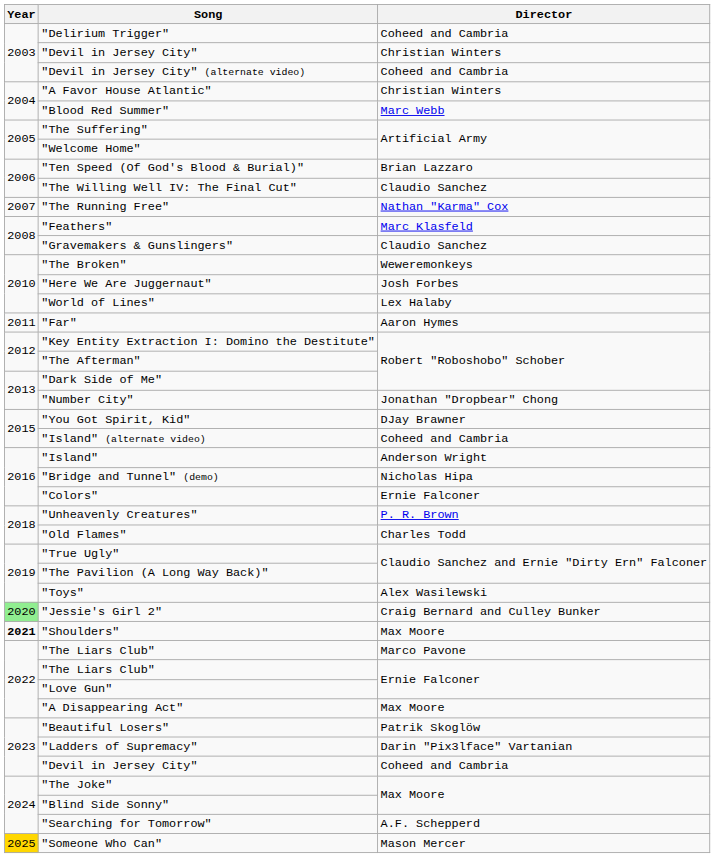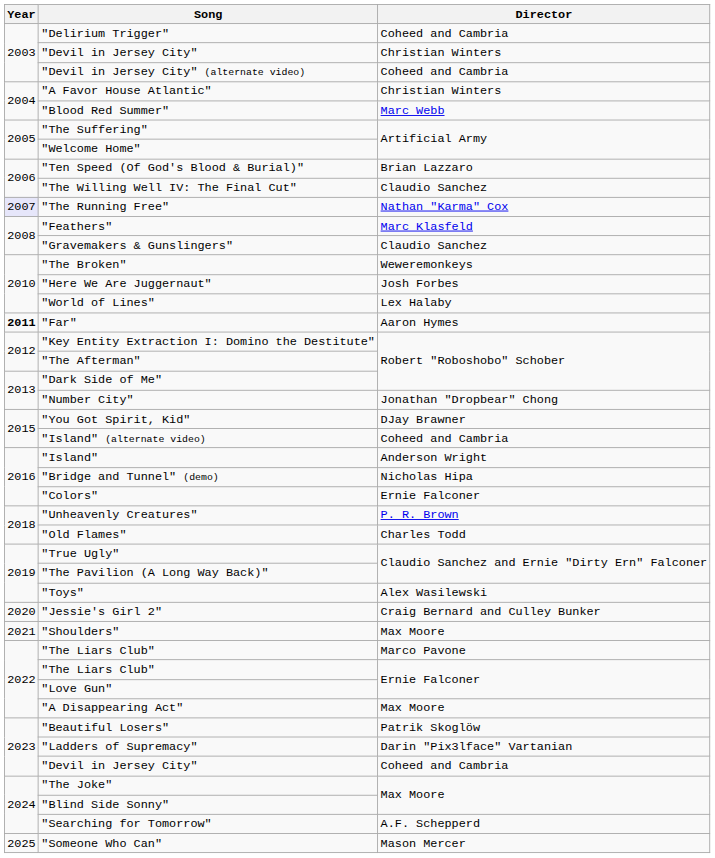(21, 207) no background -> (21, 207) lavender background
(21, 323) normal -> (21, 323) bold
(21, 612) lightgreen background -> (21, 612) no background
(21, 631) bold -> (21, 631) normal
(21, 843) gold background -> (21, 843) no background
